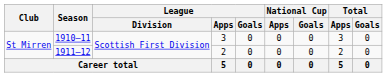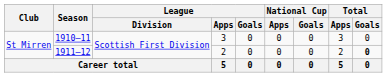(367, 52) normal -> (367, 52) bold
